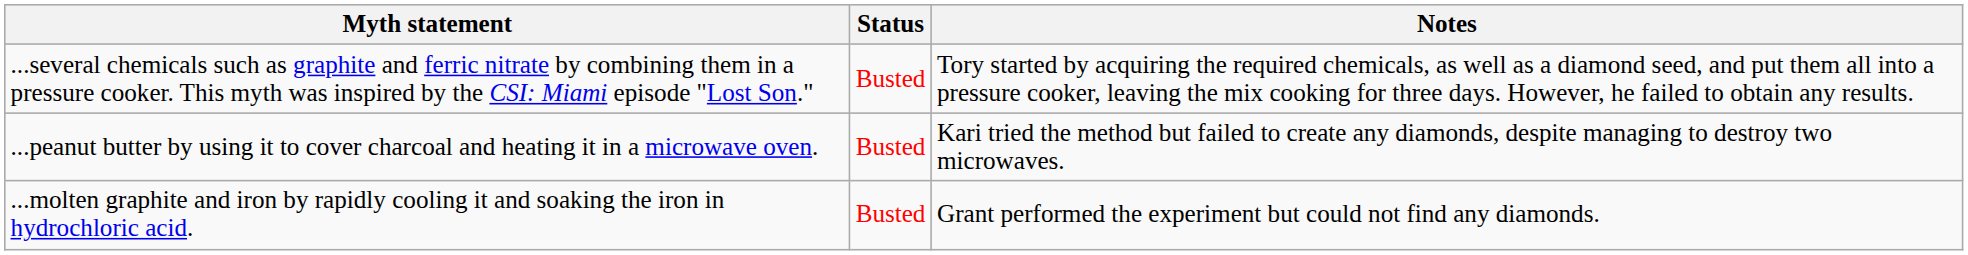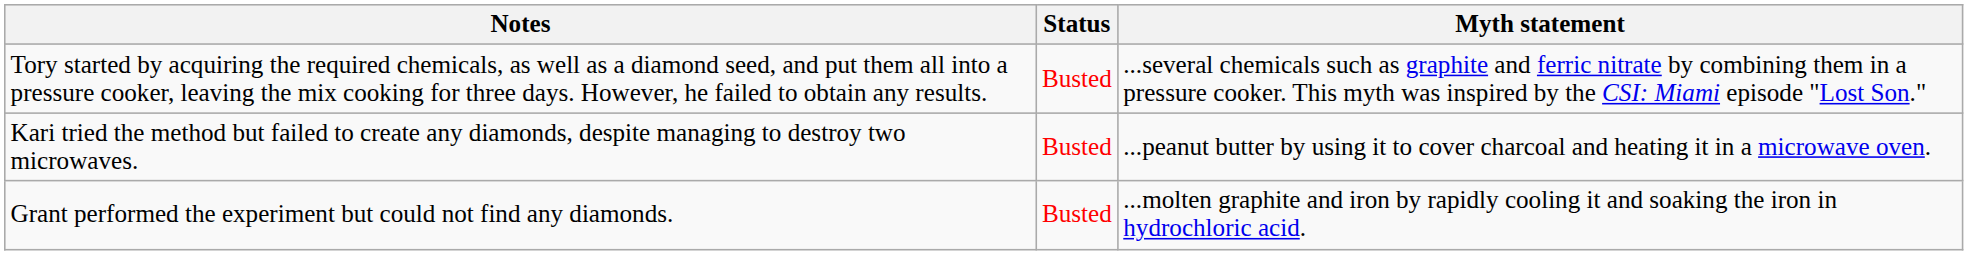columns swapped: (427, 24) <-> (1447, 24)
